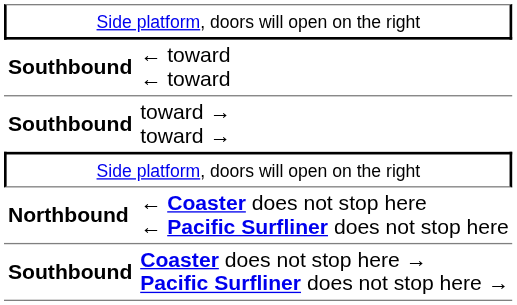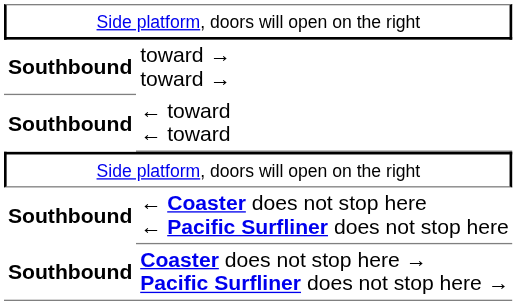(185, 67) ← toward ← toward -> (185, 67) toward → toward →
(185, 123) toward → toward → -> (185, 122) ← toward ← toward
(68, 215) Northbound -> (70, 215) Southbound
